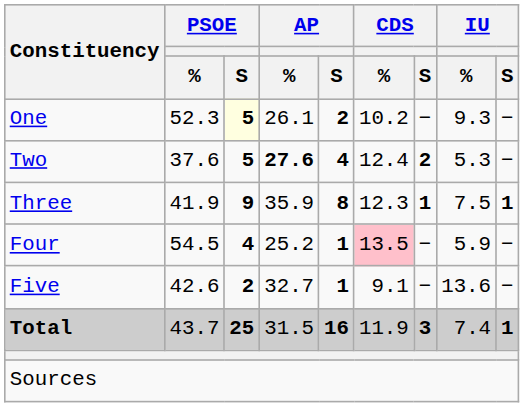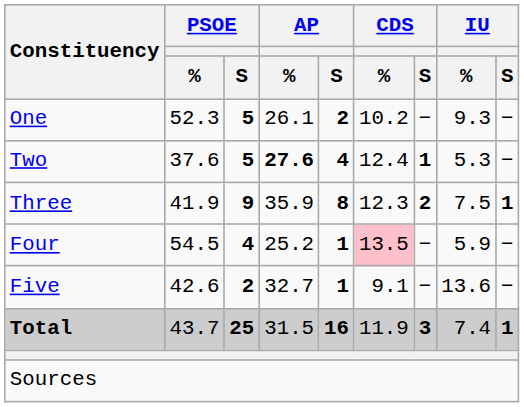(248, 119) lightyellow background -> (248, 119) no background
(425, 161) 2 -> (425, 161) 1
(425, 202) 1 -> (425, 202) 2
